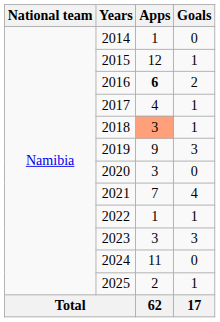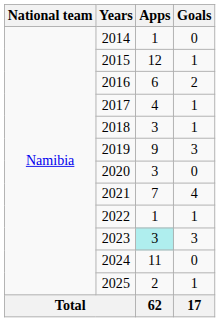(155, 82) bold -> (155, 82) normal
(155, 127) lightsalmon background -> (155, 127) no background
(155, 238) no background -> (155, 238) paleturquoise background
